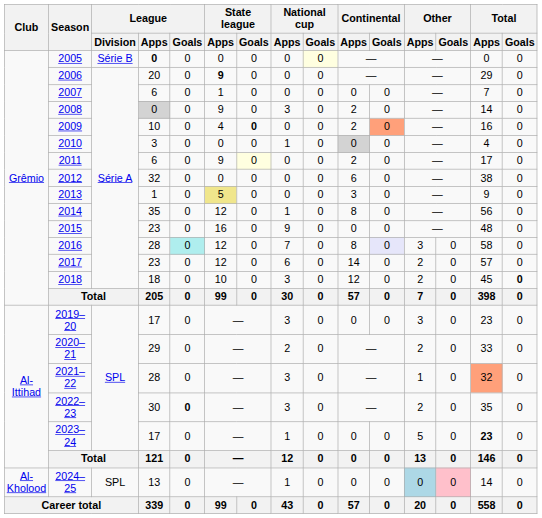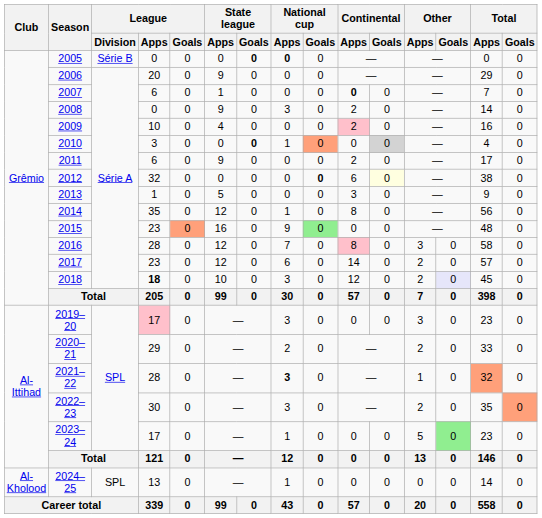(154, 59) bold -> (154, 59) normal
(254, 59) normal -> (254, 59) bold
(287, 59) normal -> (287, 59) bold
(320, 59) lightyellow background -> (320, 59) no background
(221, 76) bold -> (221, 76) normal
(354, 93) normal -> (354, 93) bold
(154, 110) lightgrey background -> (154, 110) no background
(254, 127) bold -> (254, 127) normal
(354, 127) no background -> (354, 127) pink background
(387, 127) lightsalmon background -> (387, 127) no background
(254, 144) normal -> (254, 144) bold
(320, 144) no background -> (320, 144) lightsalmon background
(354, 144) lightgrey background -> (354, 144) no background
(387, 144) no background -> (387, 144) lightgrey background
(254, 161) lightyellow background -> (254, 161) no background
(320, 178) normal -> (320, 178) bold
(387, 178) no background -> (387, 178) lightyellow background
(221, 195) khaki background -> (221, 195) no background
(187, 229) no background -> (187, 229) lightsalmon background
(320, 229) no background -> (320, 229) lightgreen background
(187, 246) paleturquoise background -> (187, 246) no background
(354, 246) no background -> (354, 246) pink background
(387, 246) lavender background -> (387, 246) no background
(154, 280) normal -> (154, 280) bold
(453, 280) no background -> (453, 280) lavender background
(520, 280) bold -> (520, 280) normal
(154, 320) no background -> (154, 320) pink background
(287, 378) normal -> (287, 378) bold
(187, 407) bold -> (187, 407) normal
(520, 407) no background -> (520, 407) lightsalmon background
(453, 436) no background -> (453, 436) lightgreen background
(487, 436) bold -> (487, 436) normal
(420, 482) lightblue background -> (420, 482) no background
(453, 482) pink background -> (453, 482) no background
